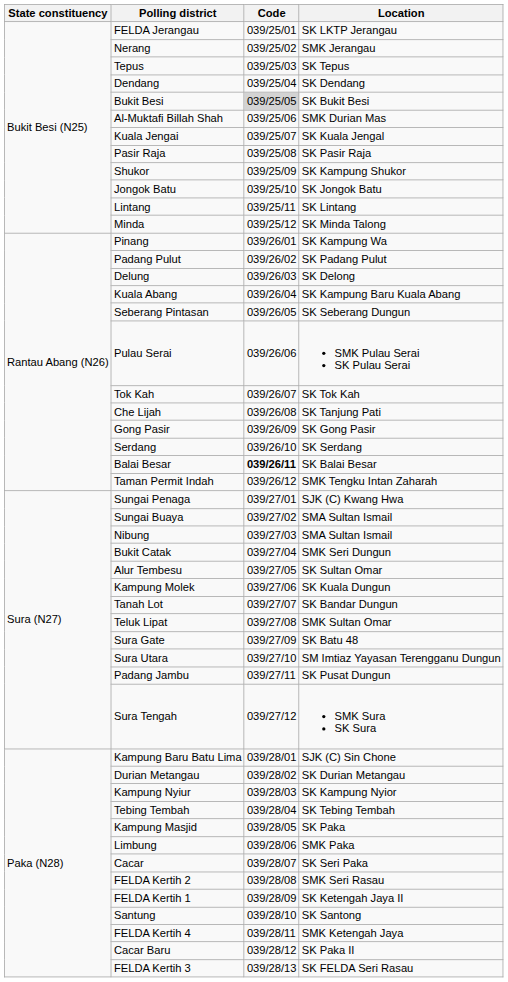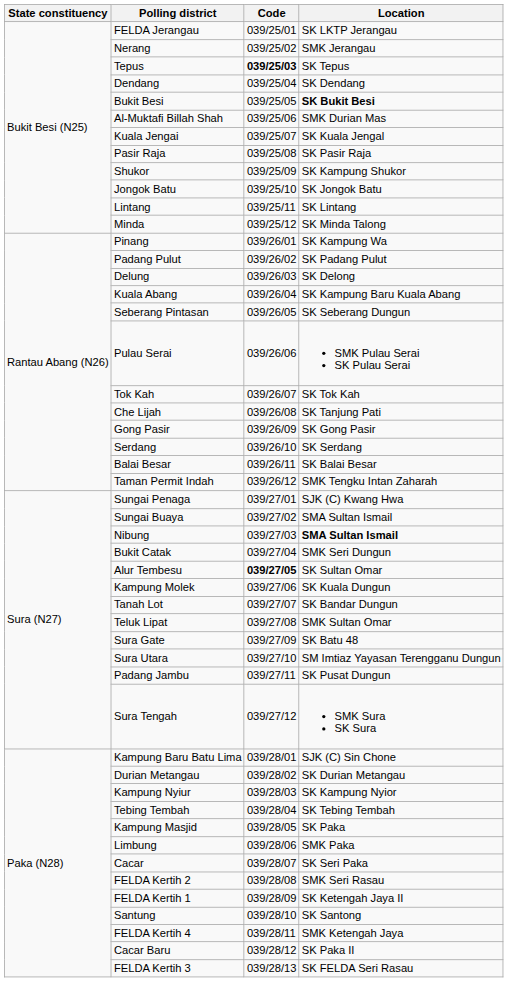(272, 66) normal -> (272, 66) bold
(272, 101) lightgrey background -> (272, 101) no background
(336, 101) normal -> (338, 101) bold
(271, 464) bold -> (271, 464) normal
(347, 534) normal -> (350, 534) bold
(272, 569) normal -> (272, 569) bold
